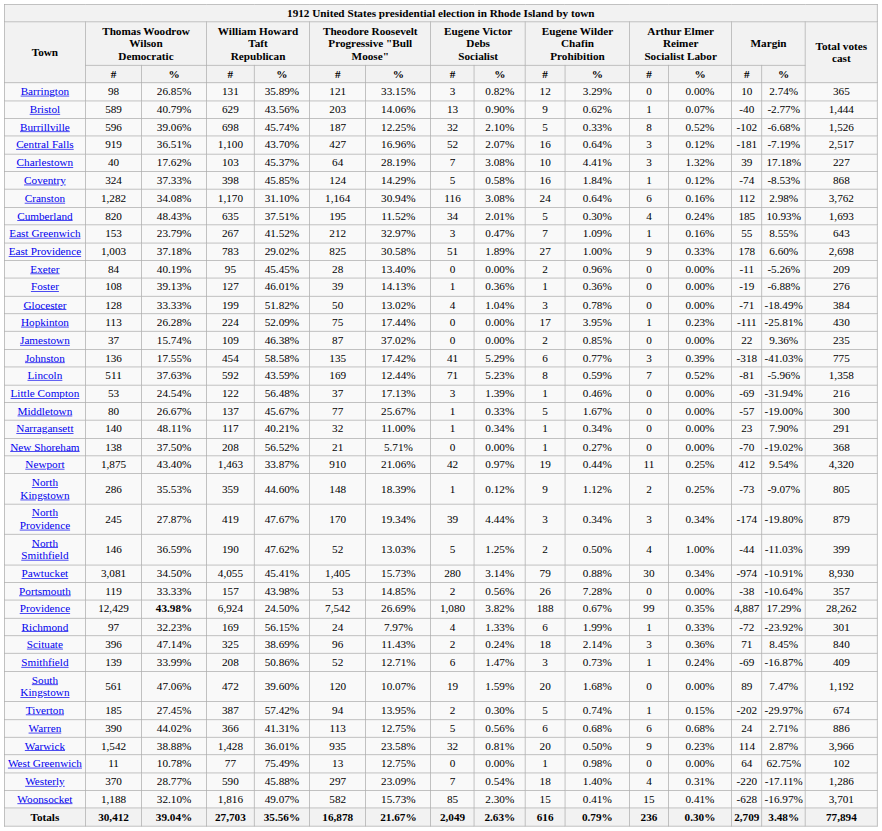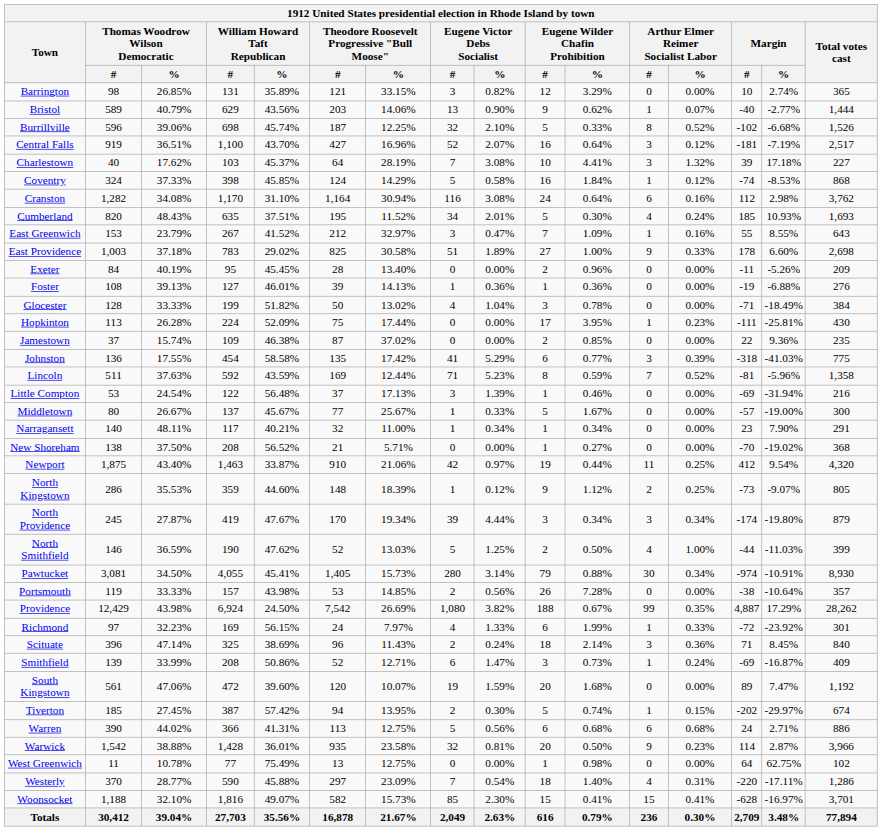(174, 609) bold -> (174, 609) normal
